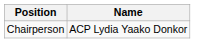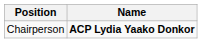(128, 29) normal -> (132, 29) bold
